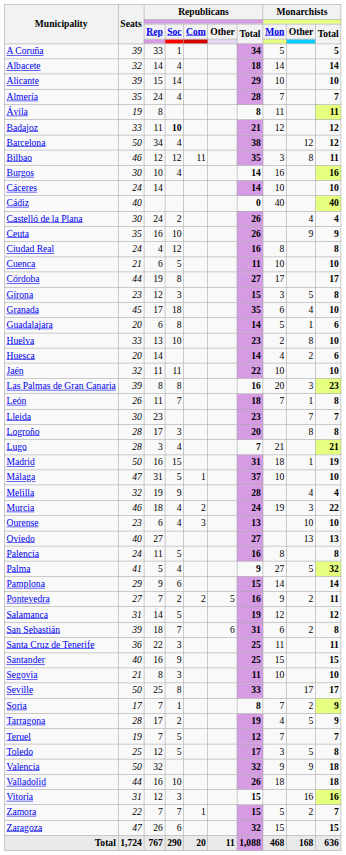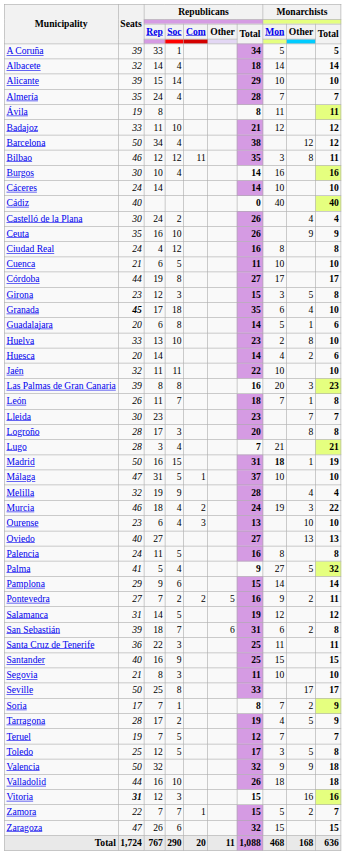(177, 127) bold -> (177, 127) normal
(137, 310) normal -> (137, 310) bold
(280, 462) normal -> (280, 462) bold
(137, 797) normal -> (137, 797) bold
